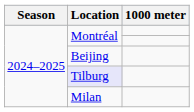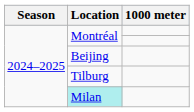(90, 76) lavender background -> (90, 76) no background
(86, 96) no background -> (86, 96) paleturquoise background
